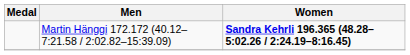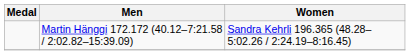(300, 35) bold -> (299, 35) normal
